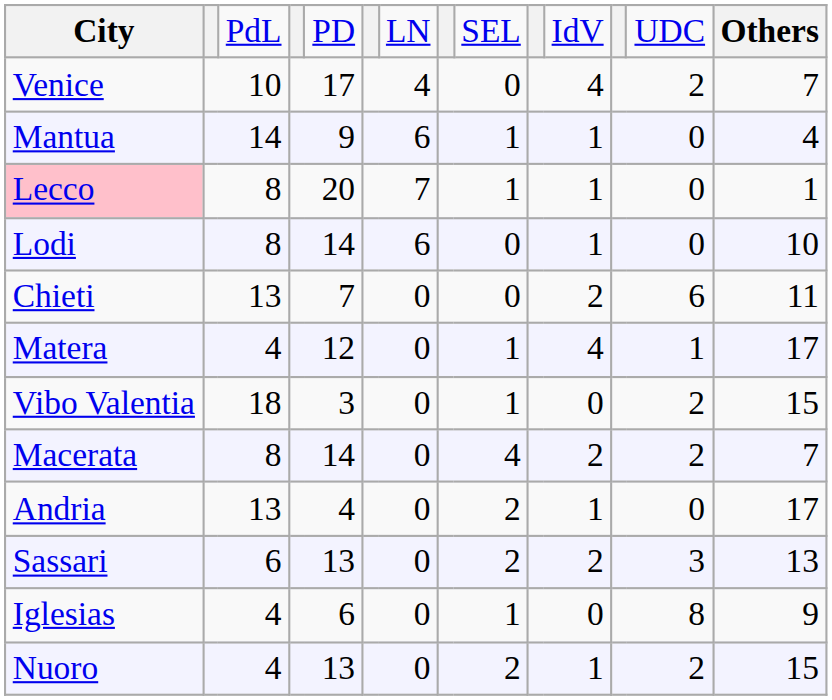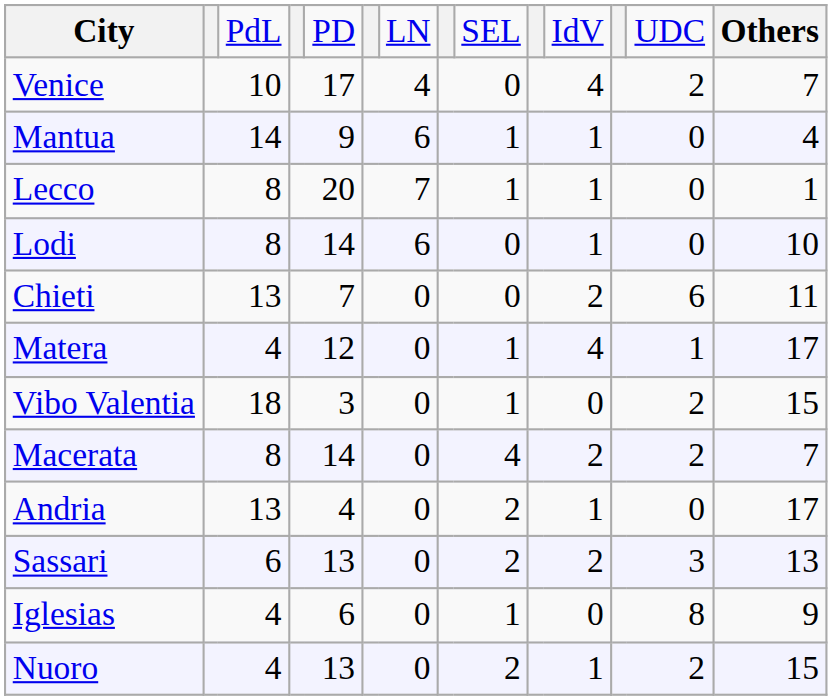(54, 190) pink background -> (54, 190) no background
